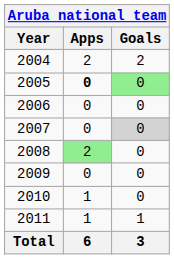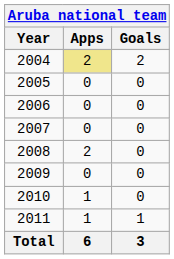(87, 61) no background -> (87, 61) khaki background
(87, 84) bold -> (87, 84) normal
(141, 84) lightgreen background -> (141, 84) no background
(141, 129) lightgrey background -> (141, 129) no background
(87, 152) lightgreen background -> (87, 152) no background
